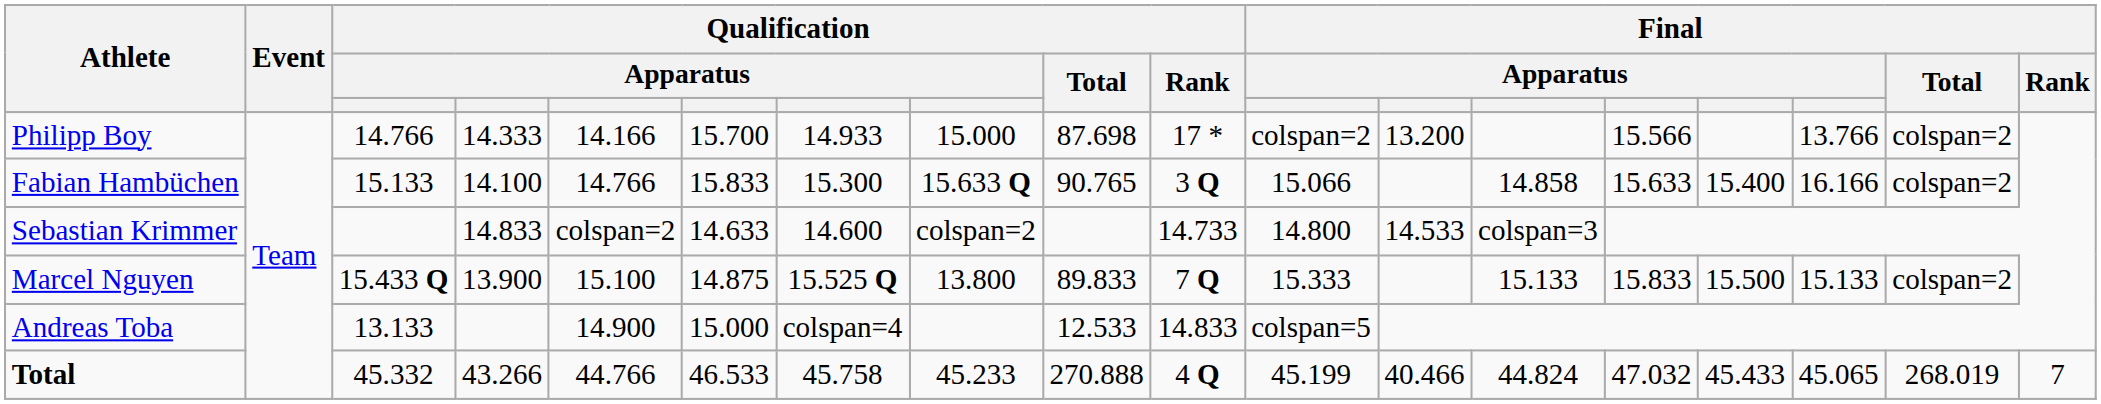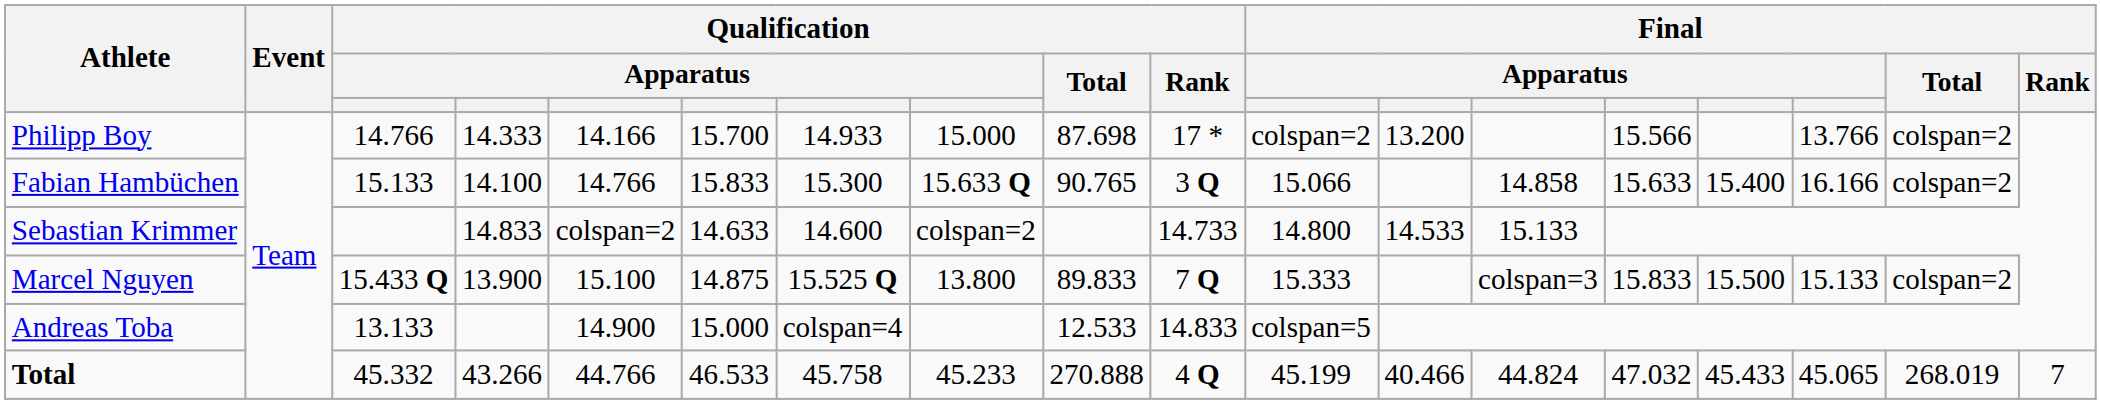(1538, 231) colspan=3 -> (1538, 231) 15.133
(1538, 279) 15.133 -> (1538, 279) colspan=3
